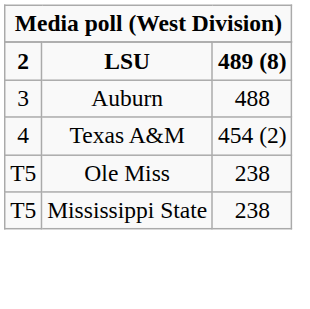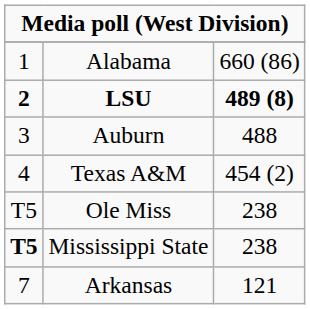+ row: (128, 60)
(23, 210) normal -> (24, 247) bold
+ row: (128, 284)
